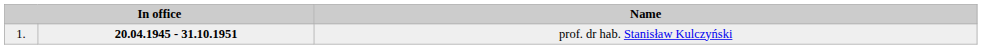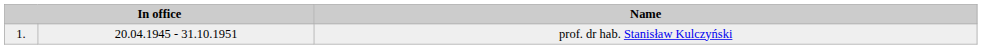(176, 34) bold -> (176, 34) normal
